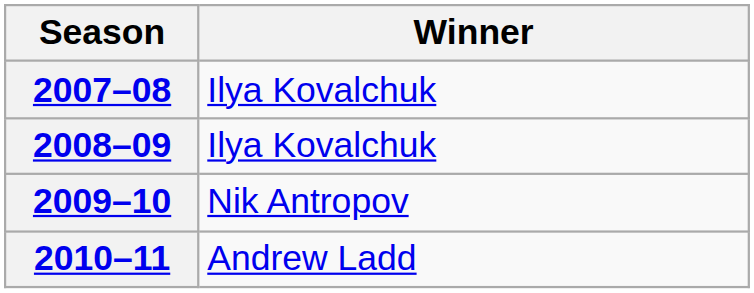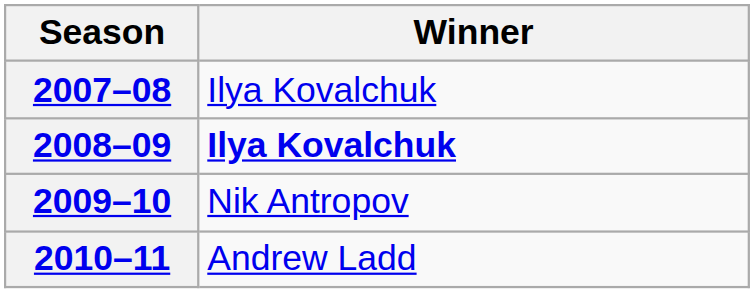(322, 145) normal -> (332, 145) bold
